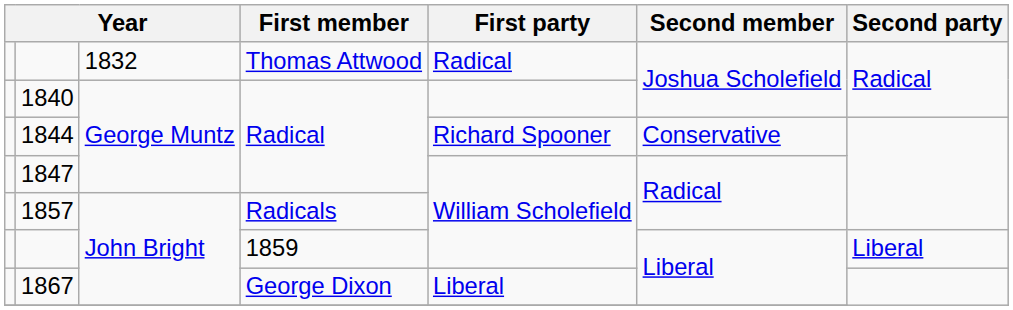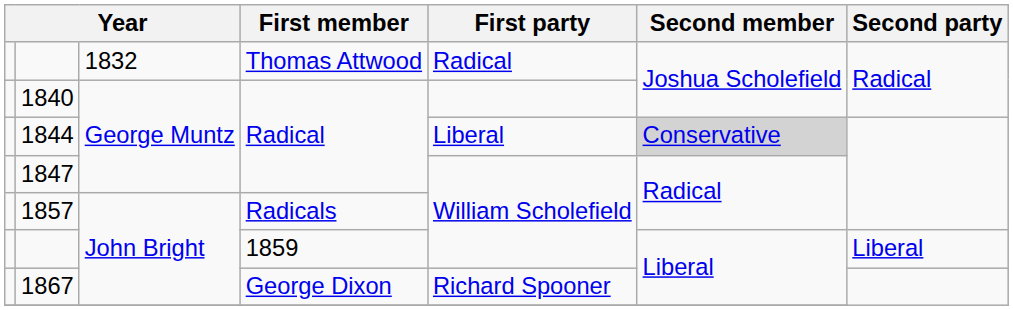(522, 135) Richard Spooner -> (469, 135) Liberal
(712, 135) no background -> (712, 135) lightgrey background
(469, 286) Liberal -> (522, 286) Richard Spooner
